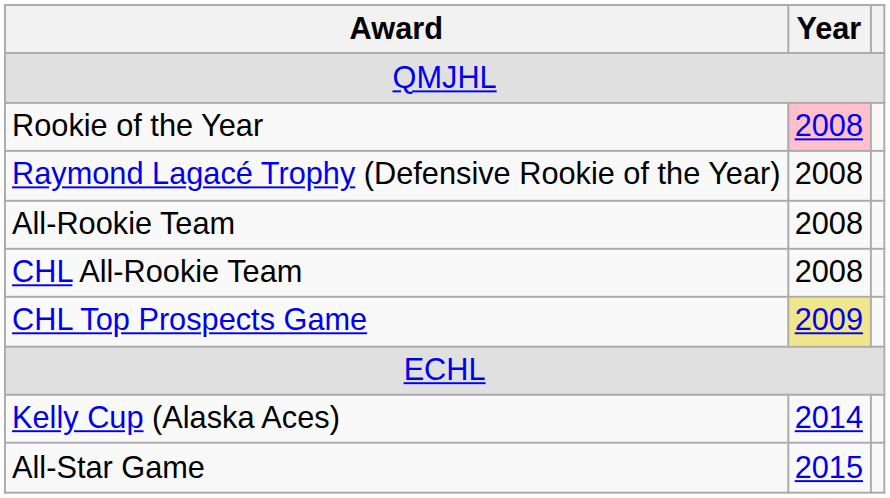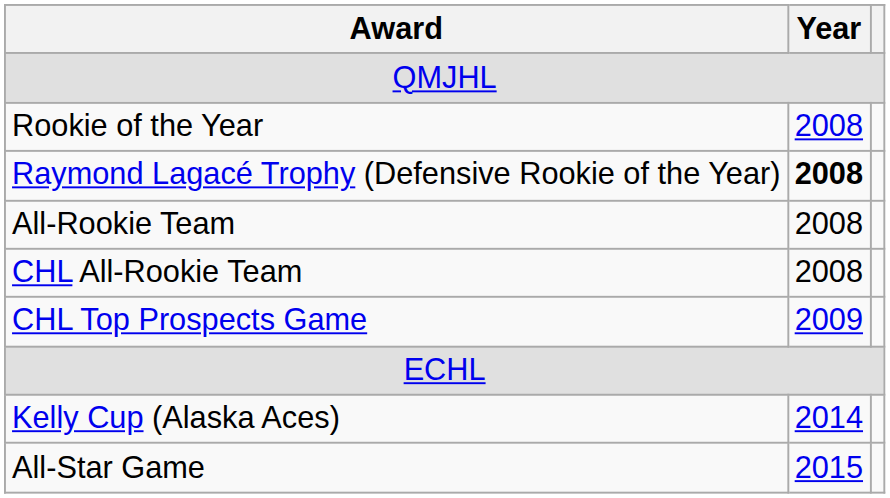(829, 126) pink background -> (829, 126) no background
(829, 175) normal -> (829, 175) bold
(829, 321) khaki background -> (829, 321) no background
